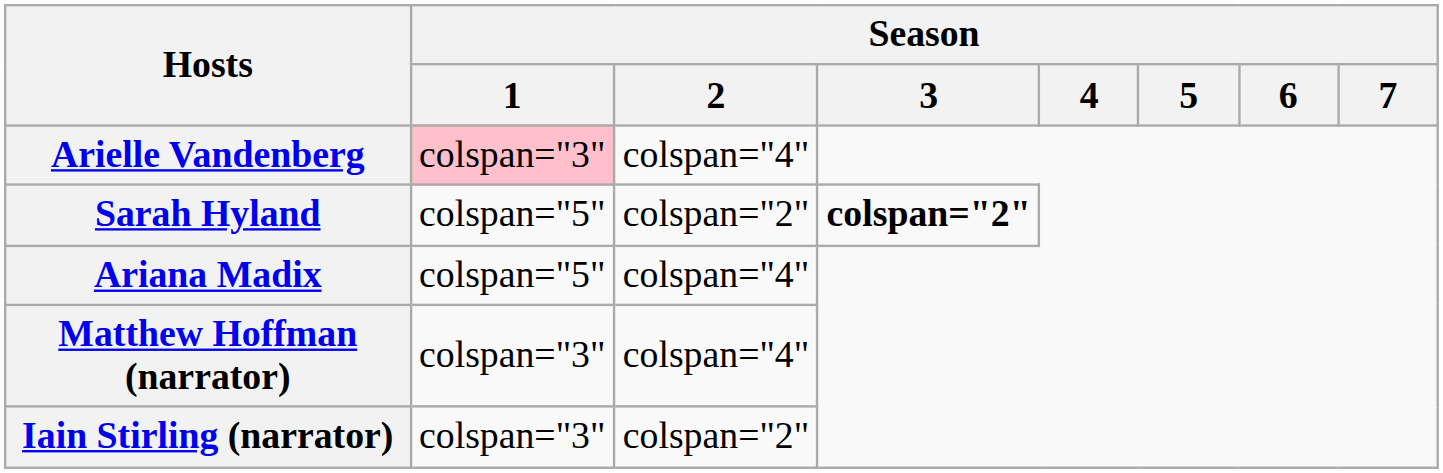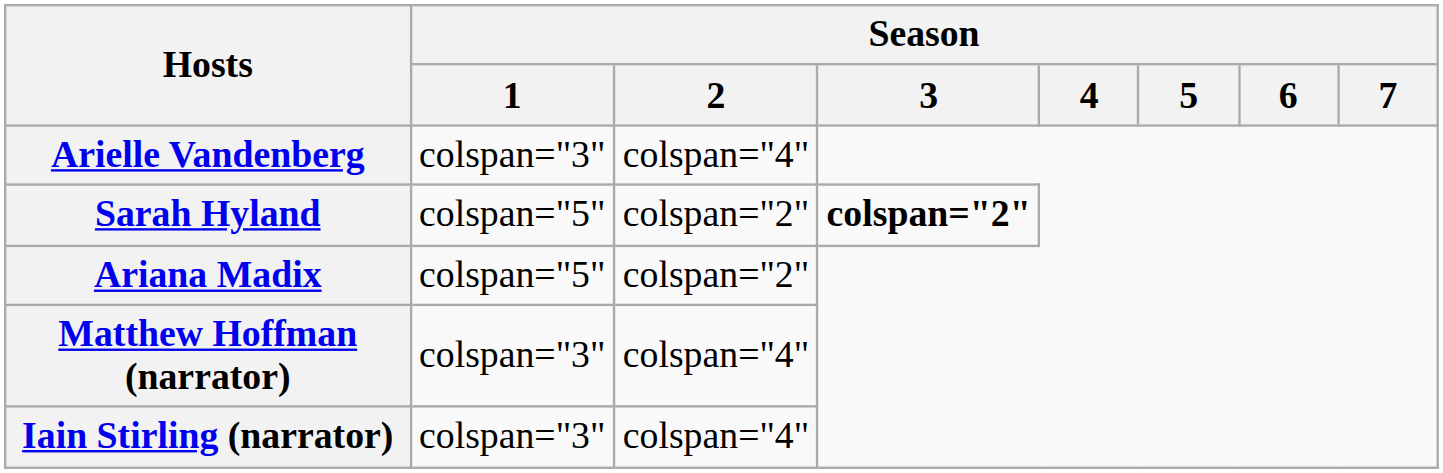(512, 154) pink background -> (512, 154) no background
(716, 273) colspan="4" -> (716, 273) colspan="2"
(716, 436) colspan="2" -> (716, 436) colspan="4"
